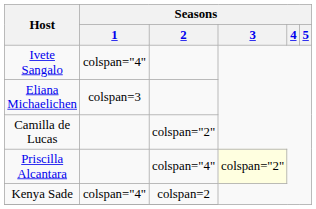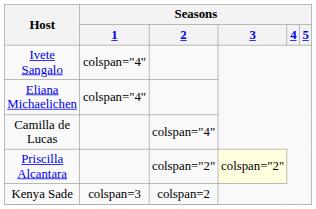(114, 97) colspan=3 -> (114, 97) colspan="4"
(184, 131) colspan="2" -> (184, 131) colspan="4"
(184, 166) colspan="4" -> (184, 166) colspan="2"
(114, 194) colspan="4" -> (114, 194) colspan=3
